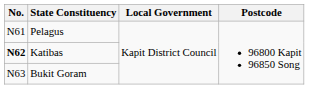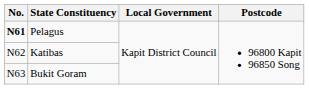(16, 31) normal -> (16, 31) bold
(16, 52) bold -> (16, 52) normal
